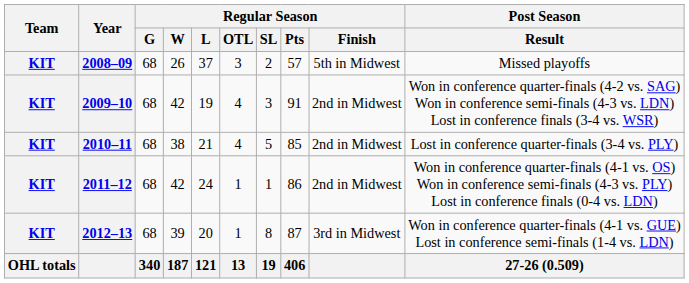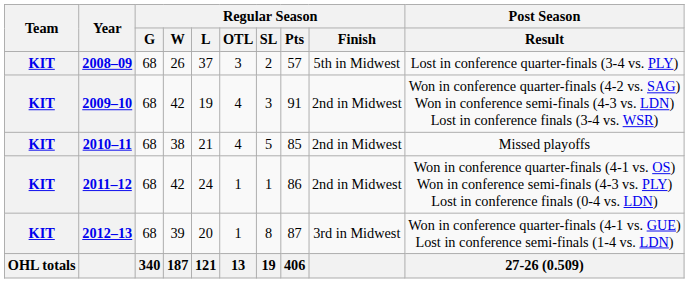(544, 63) Missed playoffs -> (544, 63) Lost in conference quarter-finals (3-4 vs. PLY)
(544, 144) Lost in conference quarter-finals (3-4 vs. PLY) -> (544, 144) Missed playoffs
